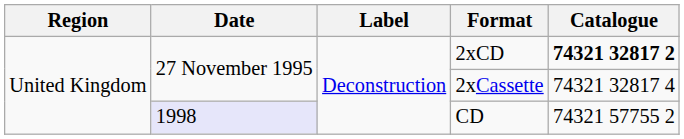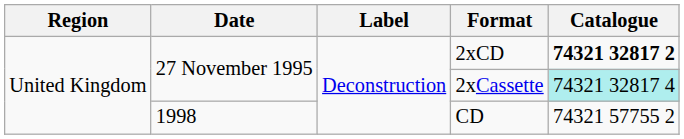(614, 85) no background -> (614, 85) paleturquoise background
(176, 117) lavender background -> (176, 117) no background
